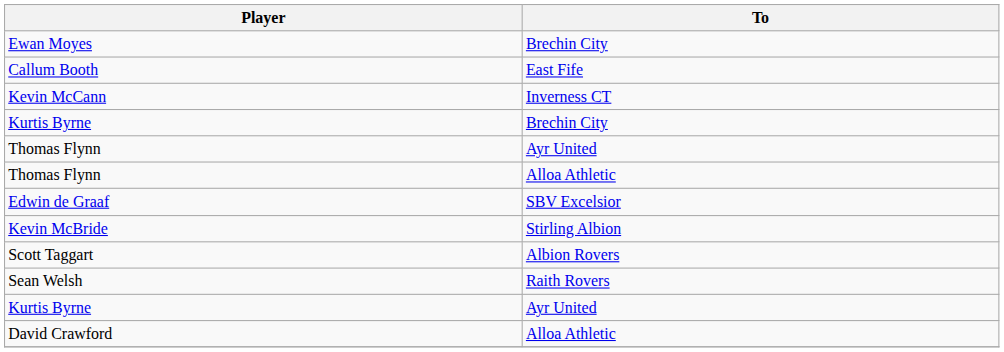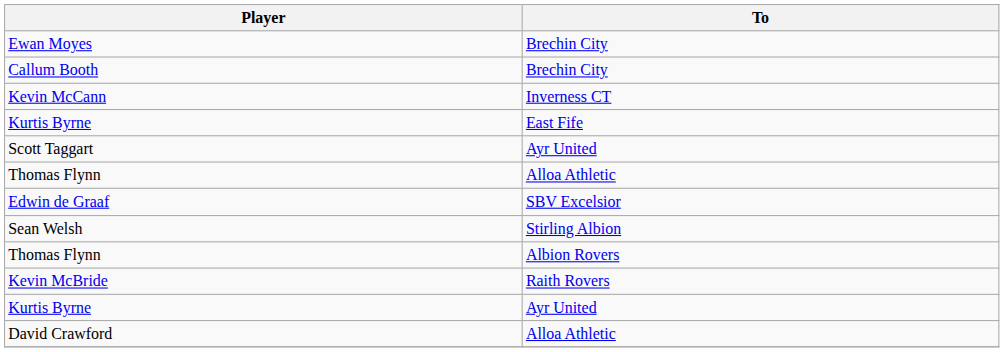(554, 70) East Fife -> (567, 70) Brechin City
(567, 123) Brechin City -> (554, 123) East Fife
(55, 149) Thomas Flynn -> (51, 149) Scott Taggart
(58, 228) Kevin McBride -> (45, 228) Sean Welsh
(51, 254) Scott Taggart -> (55, 254) Thomas Flynn
(45, 281) Sean Welsh -> (58, 281) Kevin McBride
